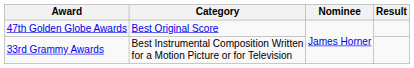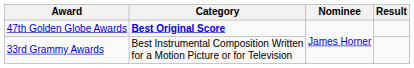(175, 28) normal -> (178, 28) bold
